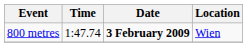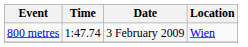(148, 32) bold -> (145, 32) normal
